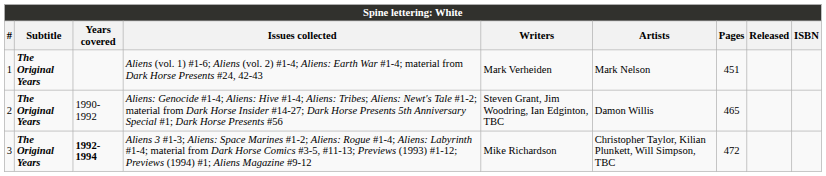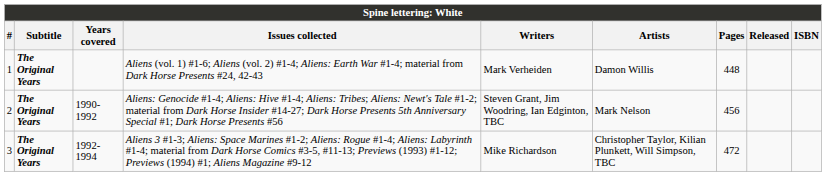(622, 70) Mark Nelson -> (624, 70) Damon Willis
(732, 70) 451 -> (732, 70) 448
(624, 110) Damon Willis -> (622, 110) Mark Nelson
(732, 110) 465 -> (732, 110) 456
(88, 151) bold -> (88, 151) normal
